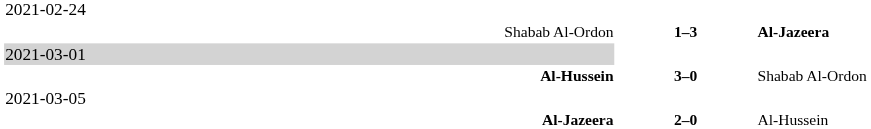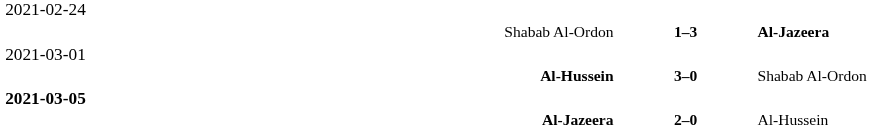(45, 54) lightgrey background -> (45, 54) no background
(45, 98) normal -> (45, 98) bold
